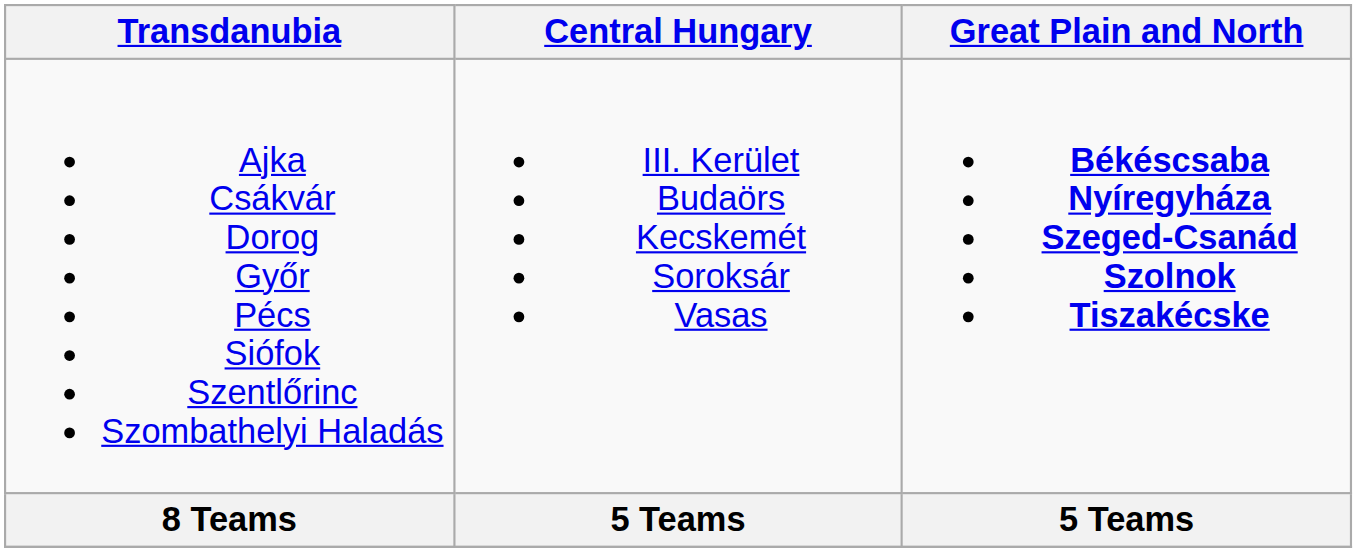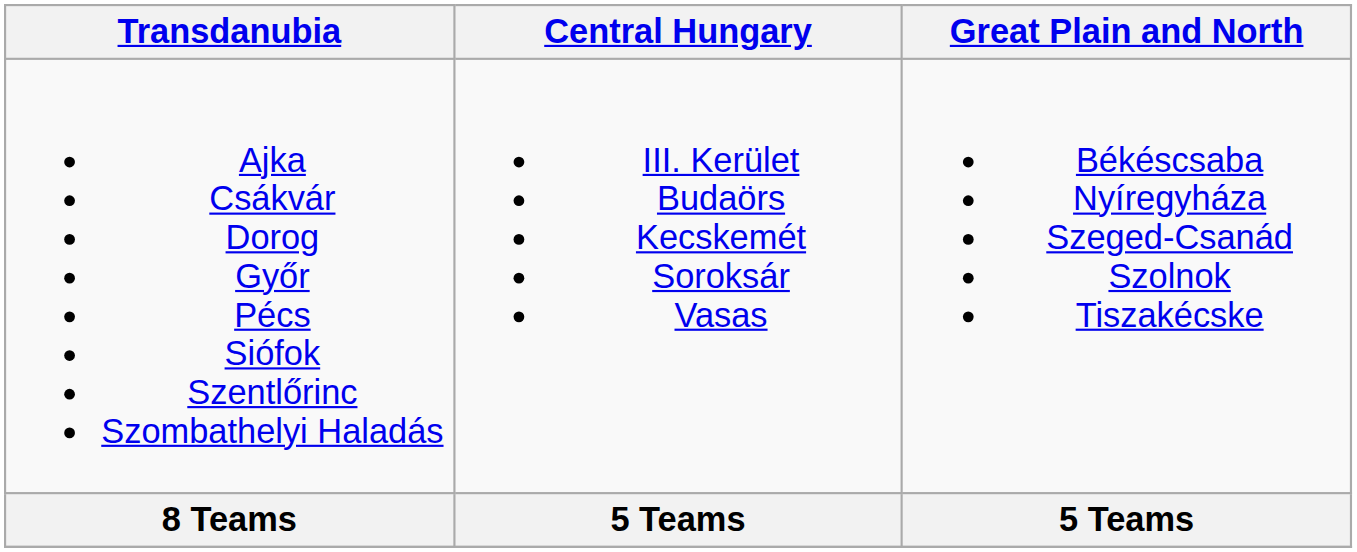(1127, 237) bold -> (1127, 237) normal
